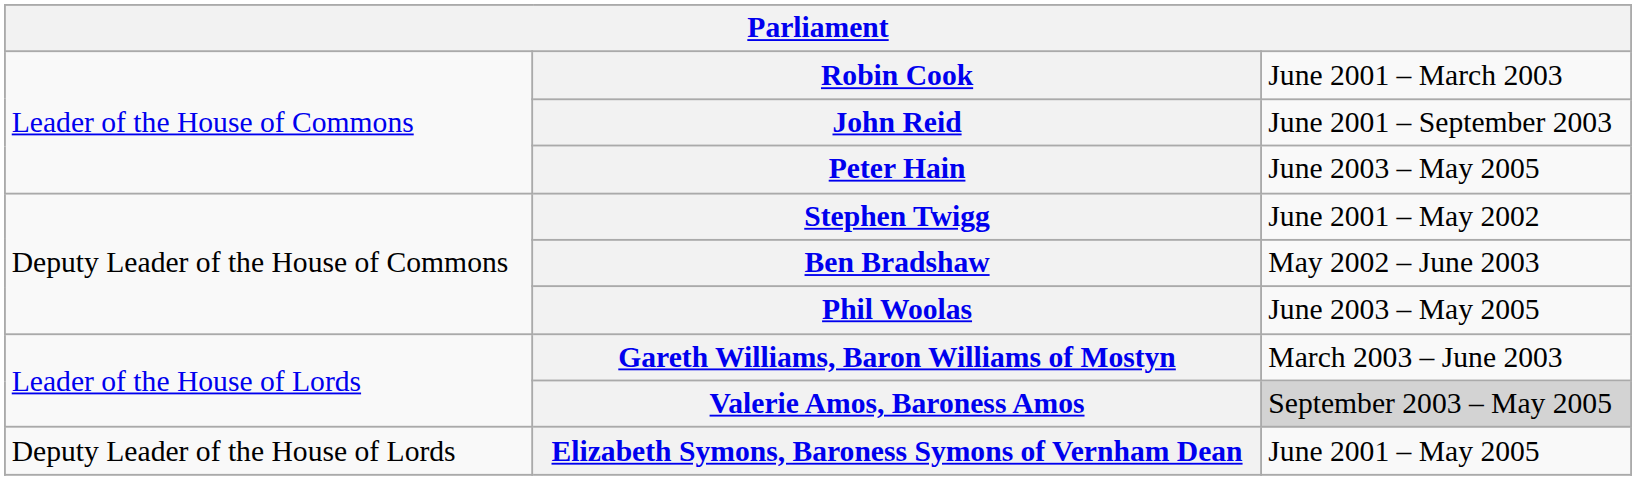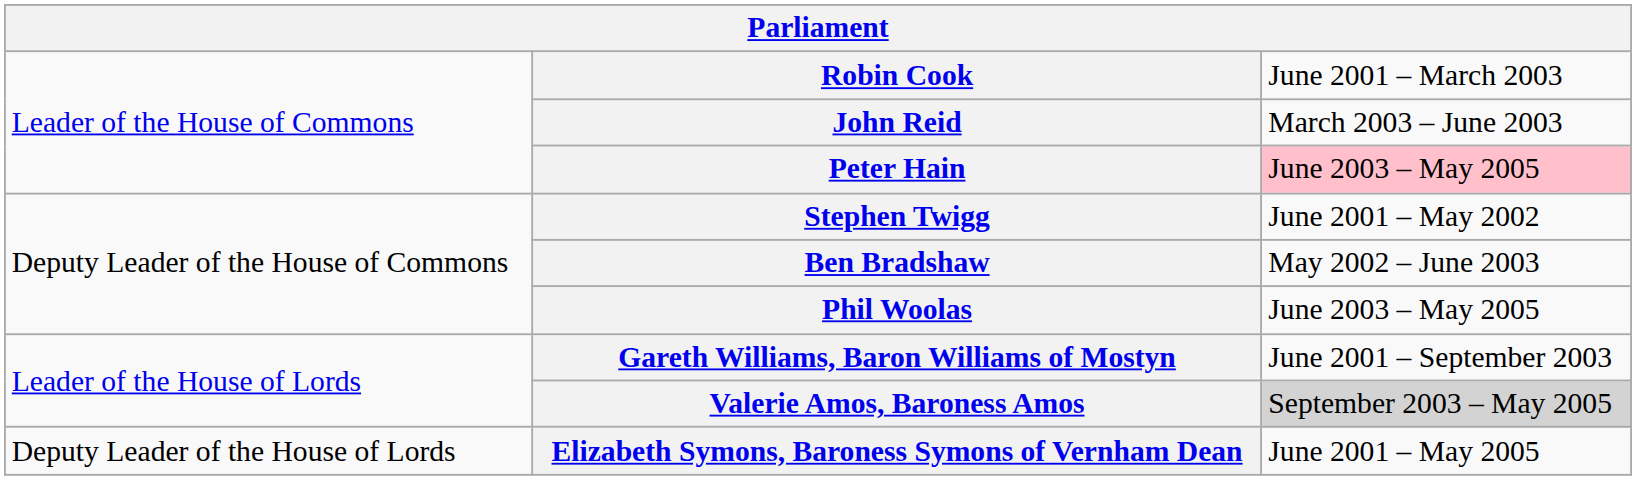(1440, 121) June 2001 – September 2003 -> (1415, 121) March 2003 – June 2003
(1404, 168) no background -> (1404, 168) pink background
(1415, 356) March 2003 – June 2003 -> (1440, 356) June 2001 – September 2003
